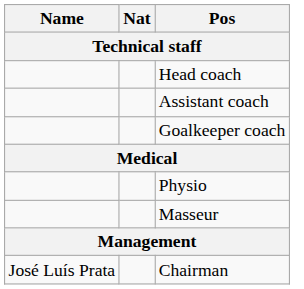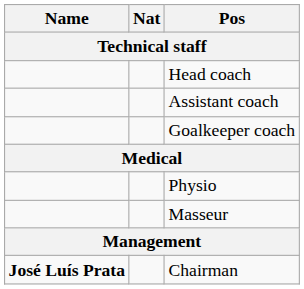(62, 269) normal -> (67, 269) bold
